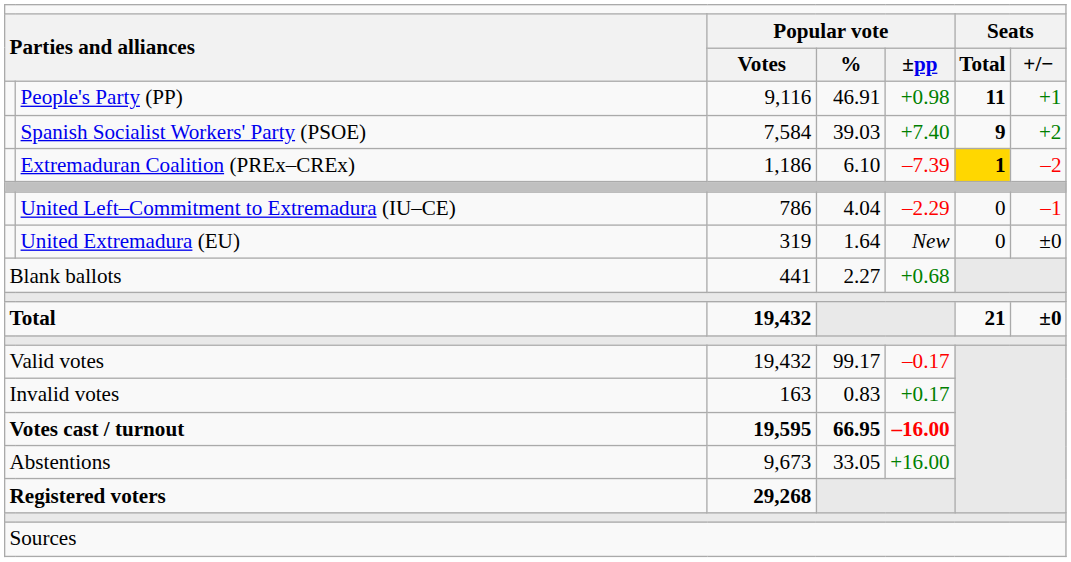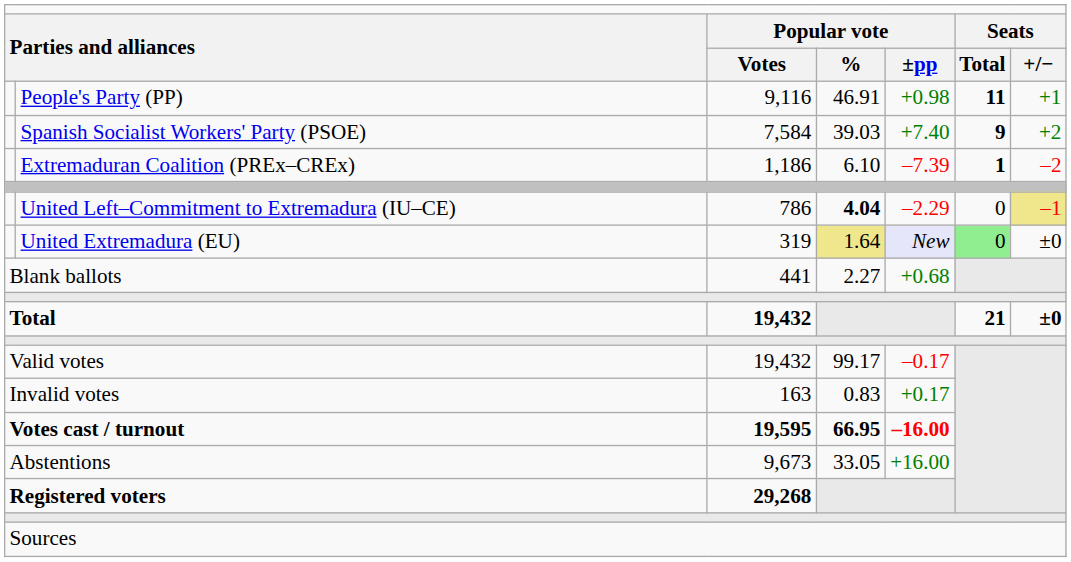(1000, 164) gold background -> (1000, 164) no background
(862, 208) normal -> (862, 208) bold
(1051, 208) no background -> (1051, 208) khaki background
(862, 241) no background -> (862, 241) khaki background
(931, 241) no background -> (931, 241) lavender background
(1000, 241) no background -> (1000, 241) lightgreen background
